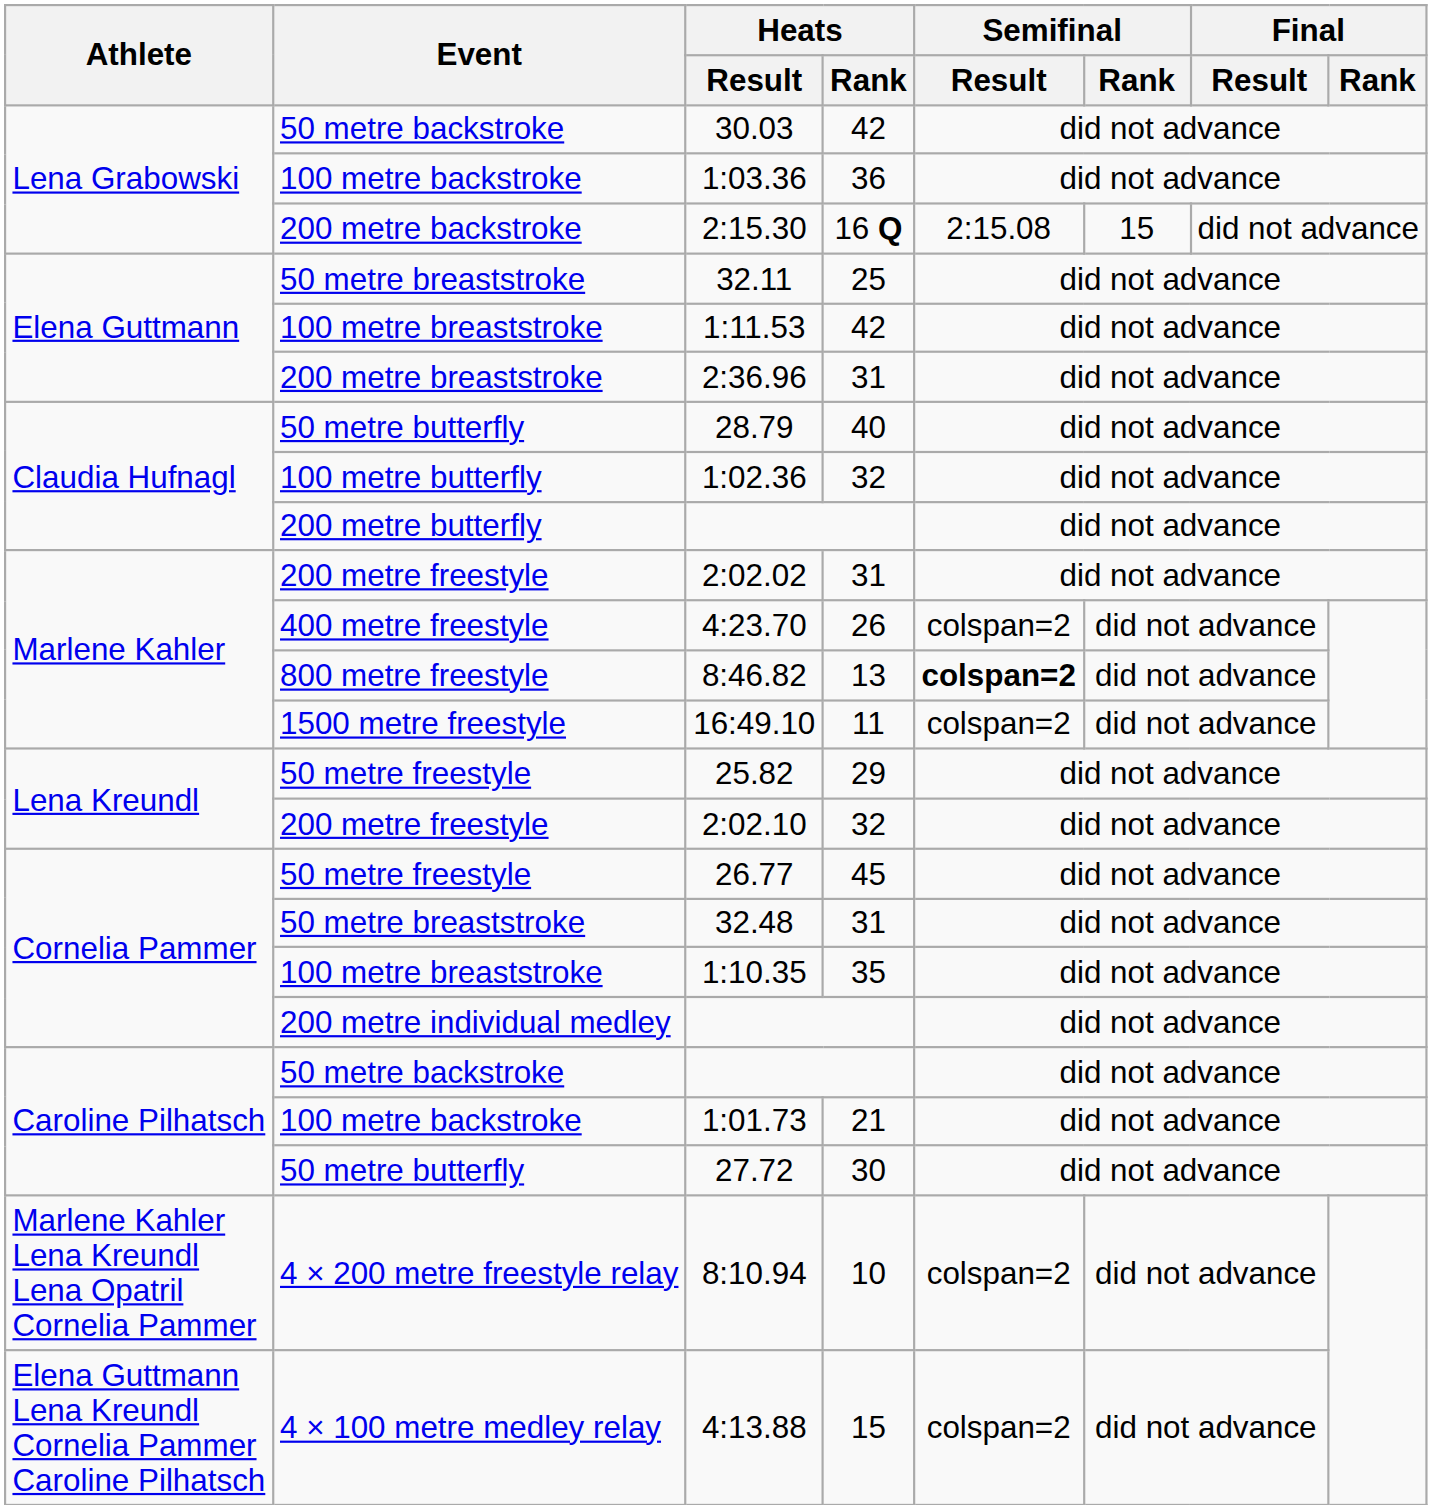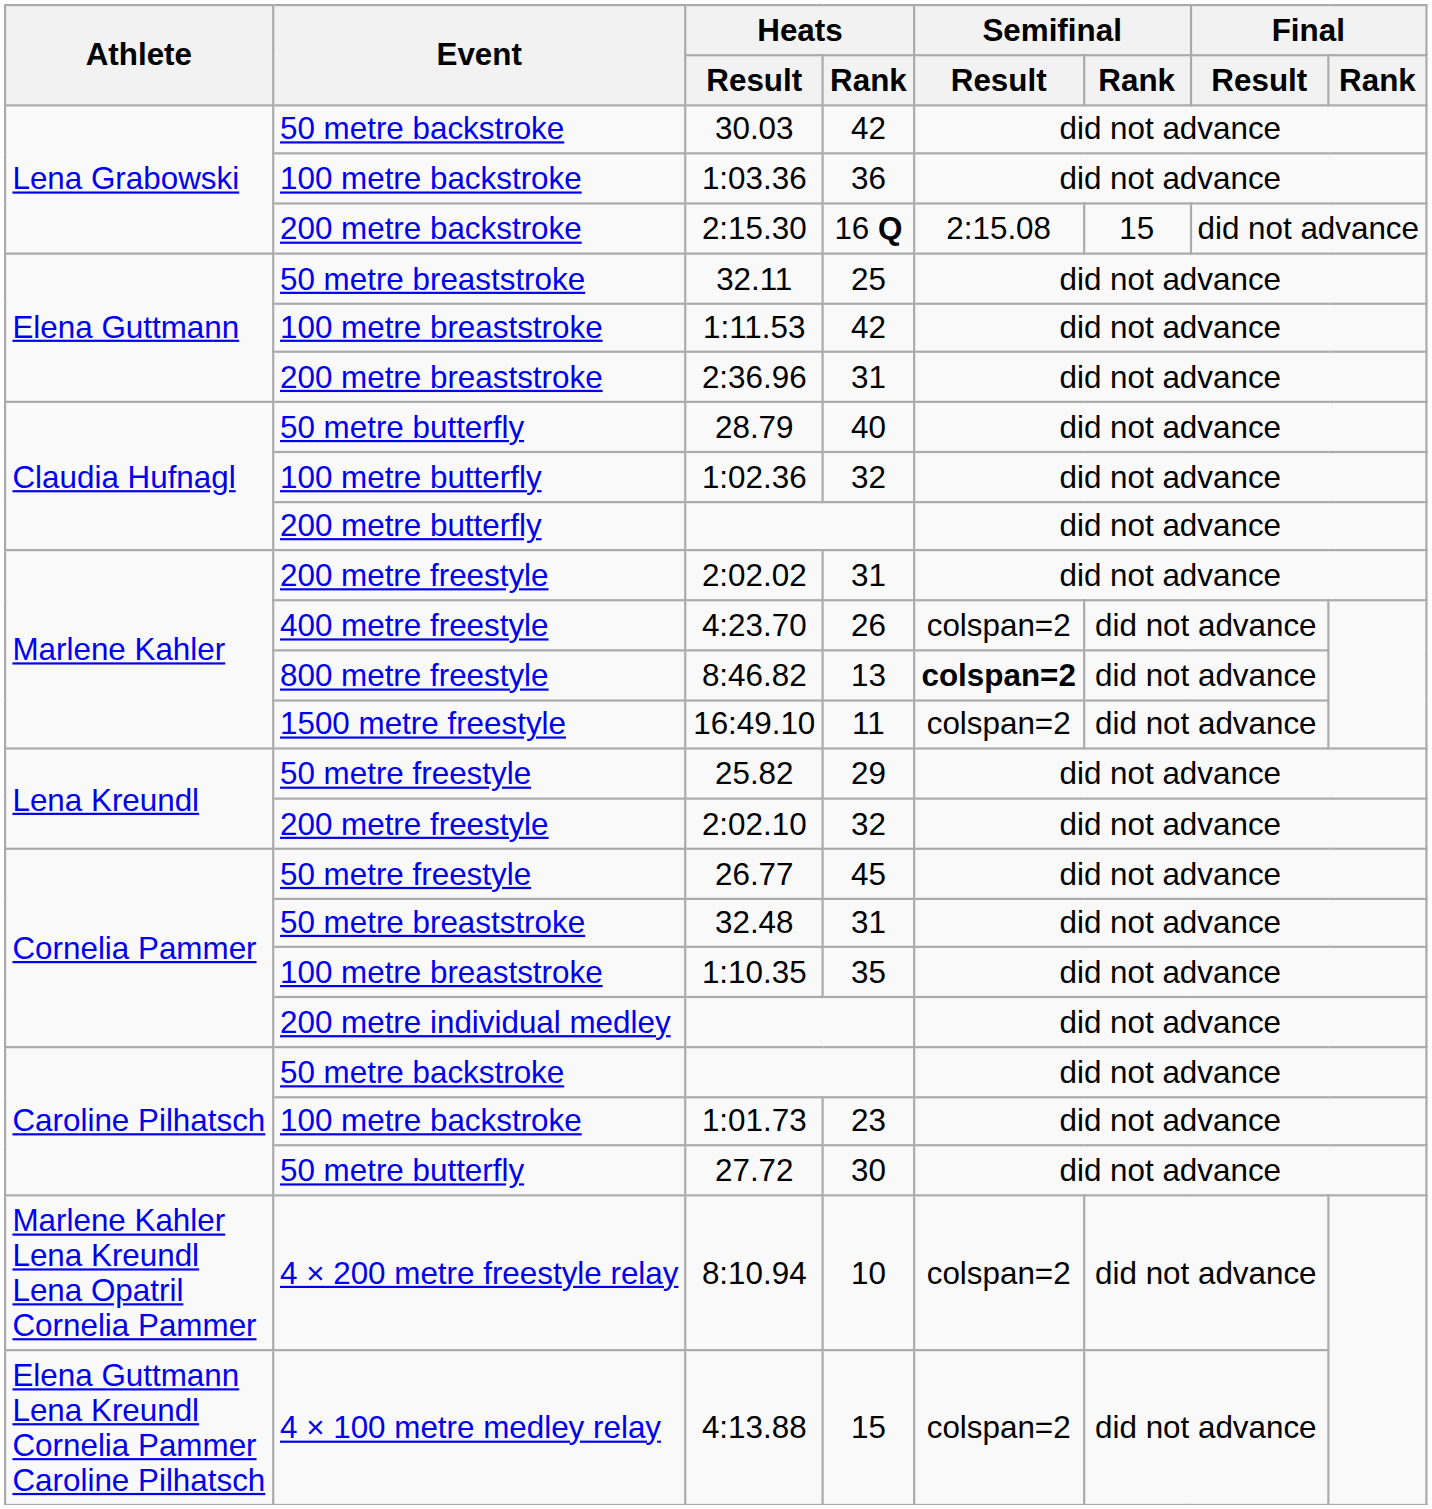(868, 1121) 21 -> (868, 1121) 23
